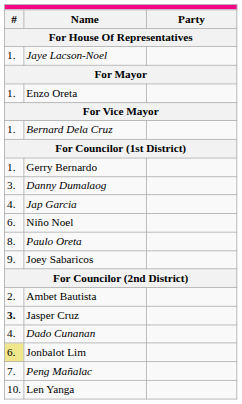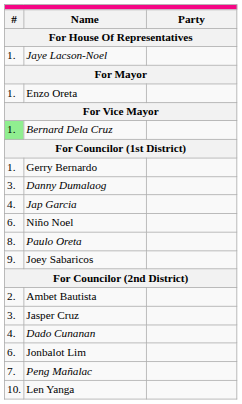(11, 130) no background -> (11, 130) lightgreen background
(11, 315) bold -> (11, 315) normal
(11, 352) khaki background -> (11, 352) no background
